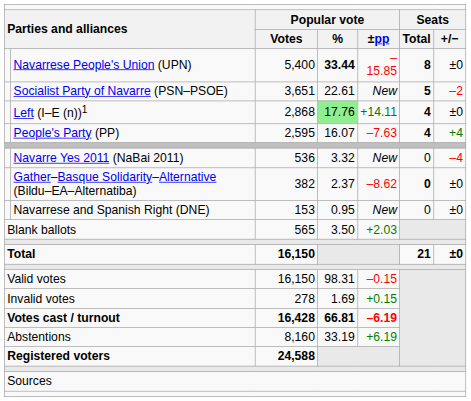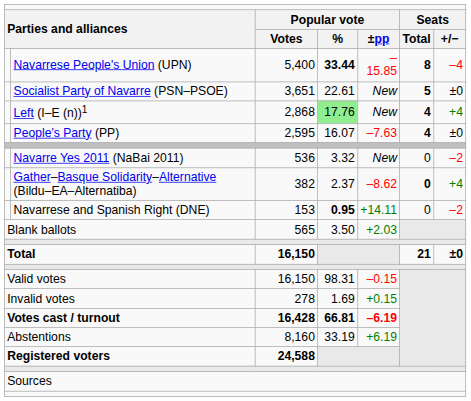(456, 65) ±0 -> (456, 65) –4
(456, 91) –2 -> (456, 91) ±0
(379, 112) +14.11 -> (385, 112) New
(456, 112) ±0 -> (456, 112) +4
(456, 133) +4 -> (456, 133) ±0
(456, 158) –4 -> (456, 158) –2
(456, 184) ±0 -> (456, 184) +4
(343, 210) normal -> (343, 210) bold
(385, 210) New -> (379, 210) +14.11
(456, 210) ±0 -> (456, 210) –2
